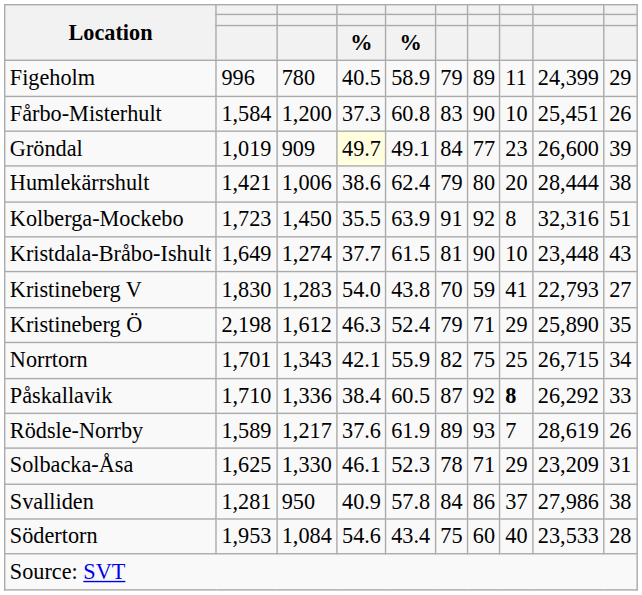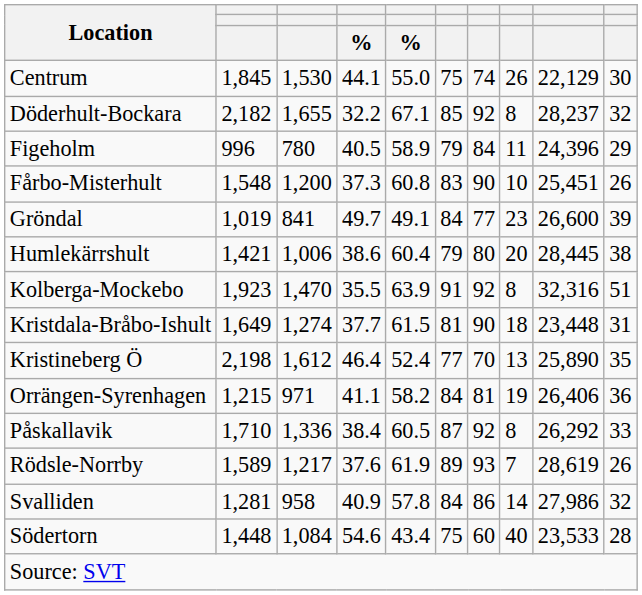+ row: (49, 77)
+ row: (96, 113)
(484, 77) 89 -> (484, 148) 84
(568, 77) 24,399 -> (568, 148) 24,396
(246, 113) 1,584 -> (246, 183) 1,548
(298, 148) 909 -> (298, 218) 841
(361, 148) lightyellow background -> (361, 218) no background
(411, 183) 62.4 -> (411, 254) 60.4
(568, 183) 28,444 -> (568, 254) 28,445
(246, 218) 1,723 -> (246, 289) 1,923
(307, 218) 1,450 -> (307, 289) 1,470
(516, 254) 10 -> (516, 324) 18
(620, 254) 43 -> (620, 324) 31
- row: (76, 289)
(361, 324) 46.3 -> (361, 360) 46.4
(451, 324) 79 -> (451, 360) 77
(484, 324) 71 -> (484, 360) 70
(516, 324) 29 -> (516, 360) 13
- row: (49, 360)
+ row: (108, 395)
(511, 395) bold -> (511, 430) normal
- row: (72, 465)
(298, 501) 950 -> (298, 501) 958
(516, 501) 37 -> (516, 501) 14
(620, 501) 38 -> (620, 501) 32
(246, 536) 1,953 -> (246, 536) 1,448
